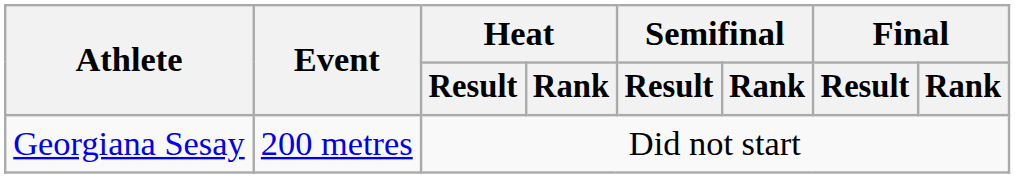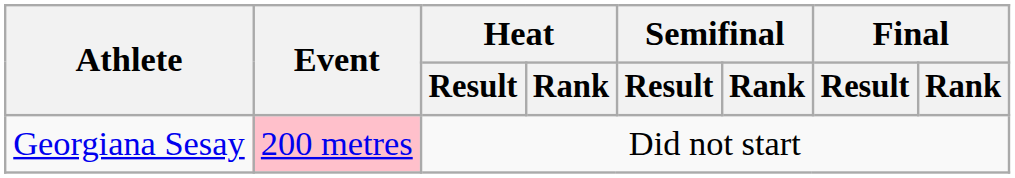(337, 143) no background -> (337, 143) pink background
